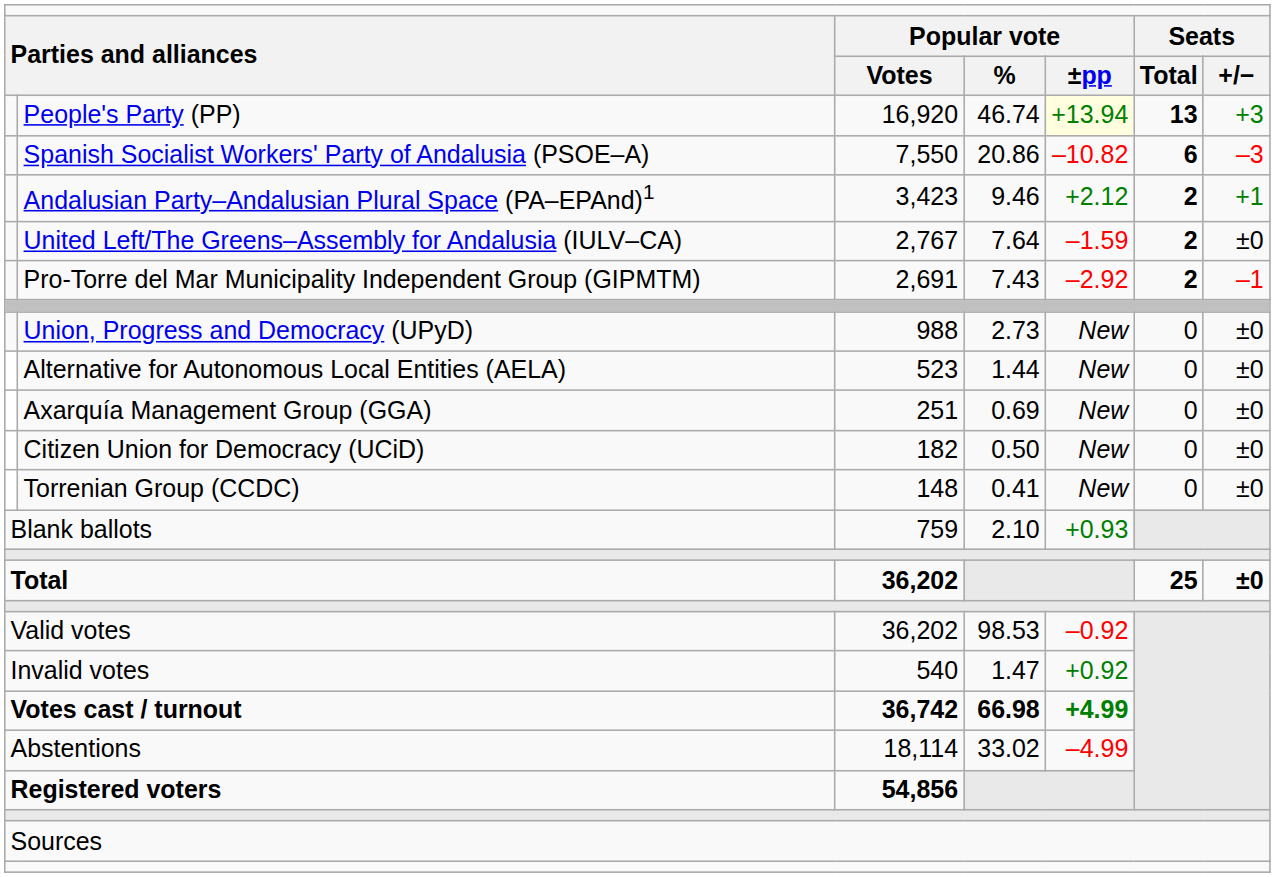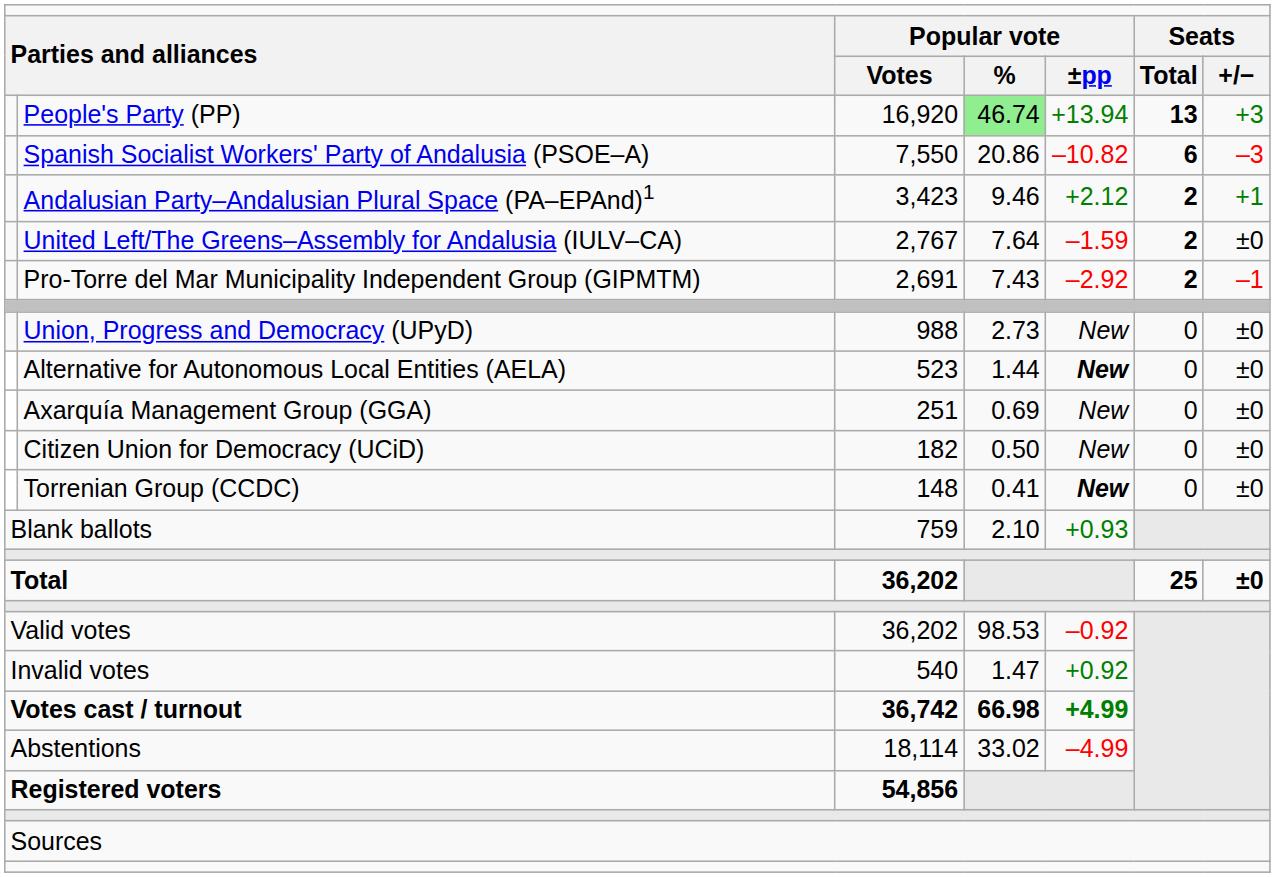(1009, 114) no background -> (1009, 114) lightgreen background
(1090, 114) lightyellow background -> (1090, 114) no background
(1103, 370) normal -> (1103, 370) bold
(1103, 489) normal -> (1103, 489) bold
